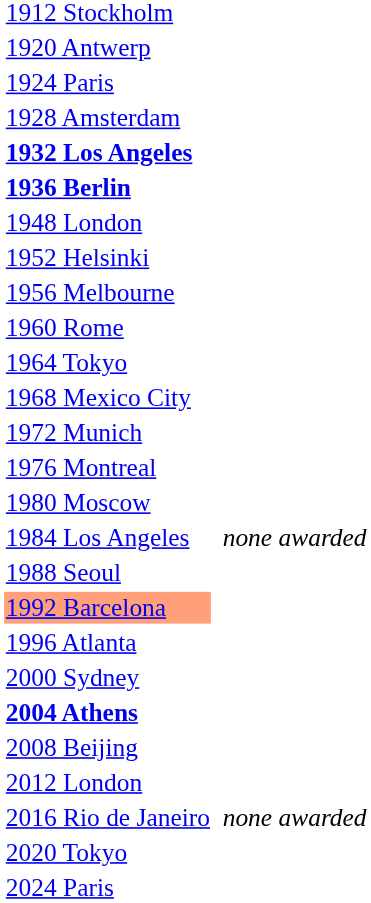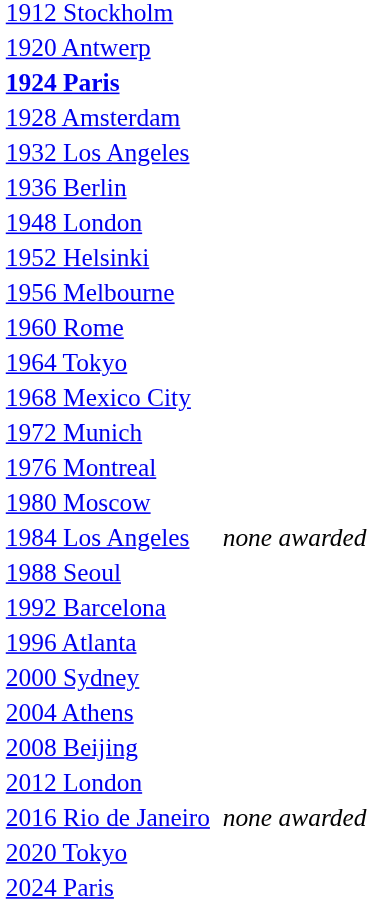(60, 82) normal -> (63, 82) bold
(99, 152) bold -> (98, 152) normal
(68, 187) bold -> (66, 187) normal
(86, 607) lightsalmon background -> (86, 607) no background
(72, 712) bold -> (70, 712) normal
